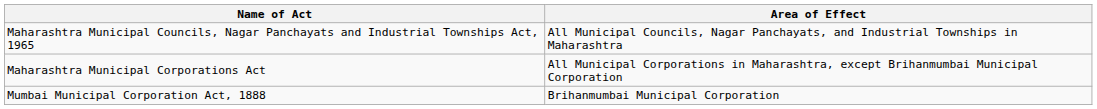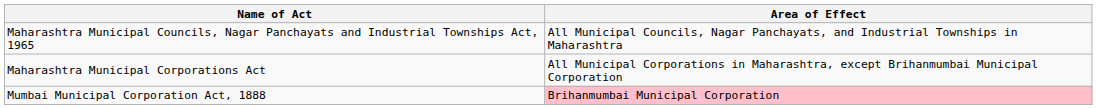(663, 95) no background -> (663, 95) pink background
